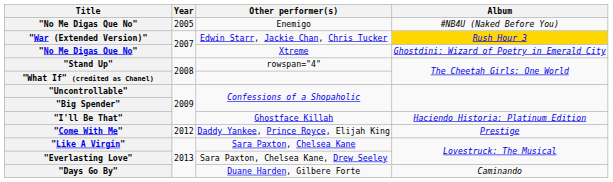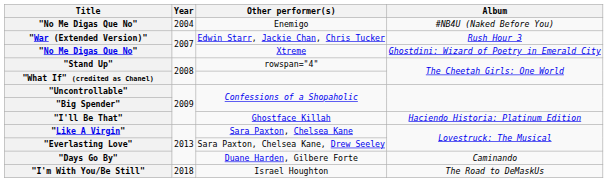(184, 24) 2005 -> (184, 24) 2004
(500, 38) gold background -> (495, 38) no background
- row: (88, 131)
+ row: (88, 171)
